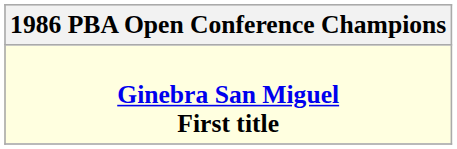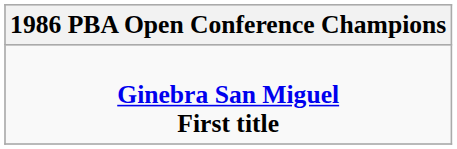(228, 108) lightyellow background -> (228, 108) no background
